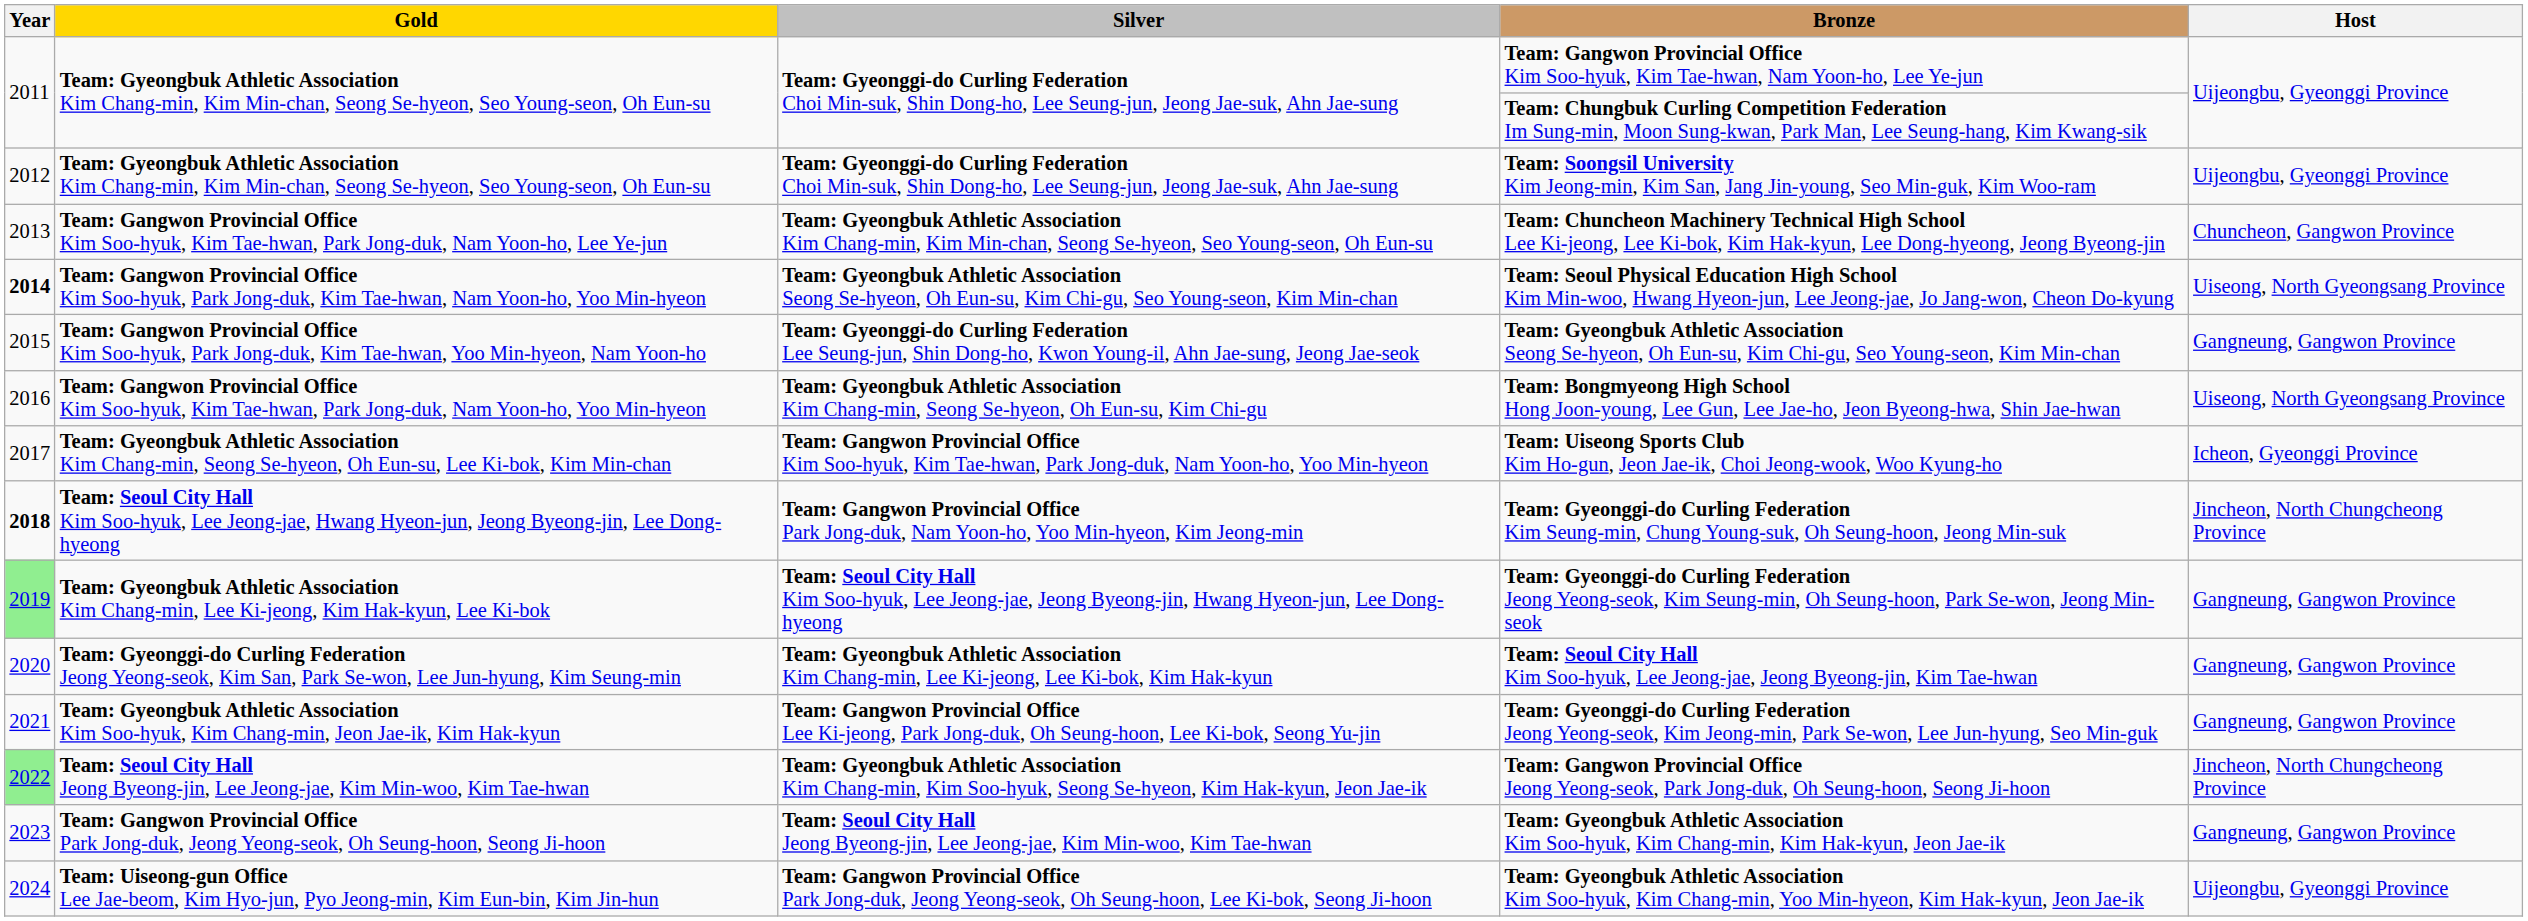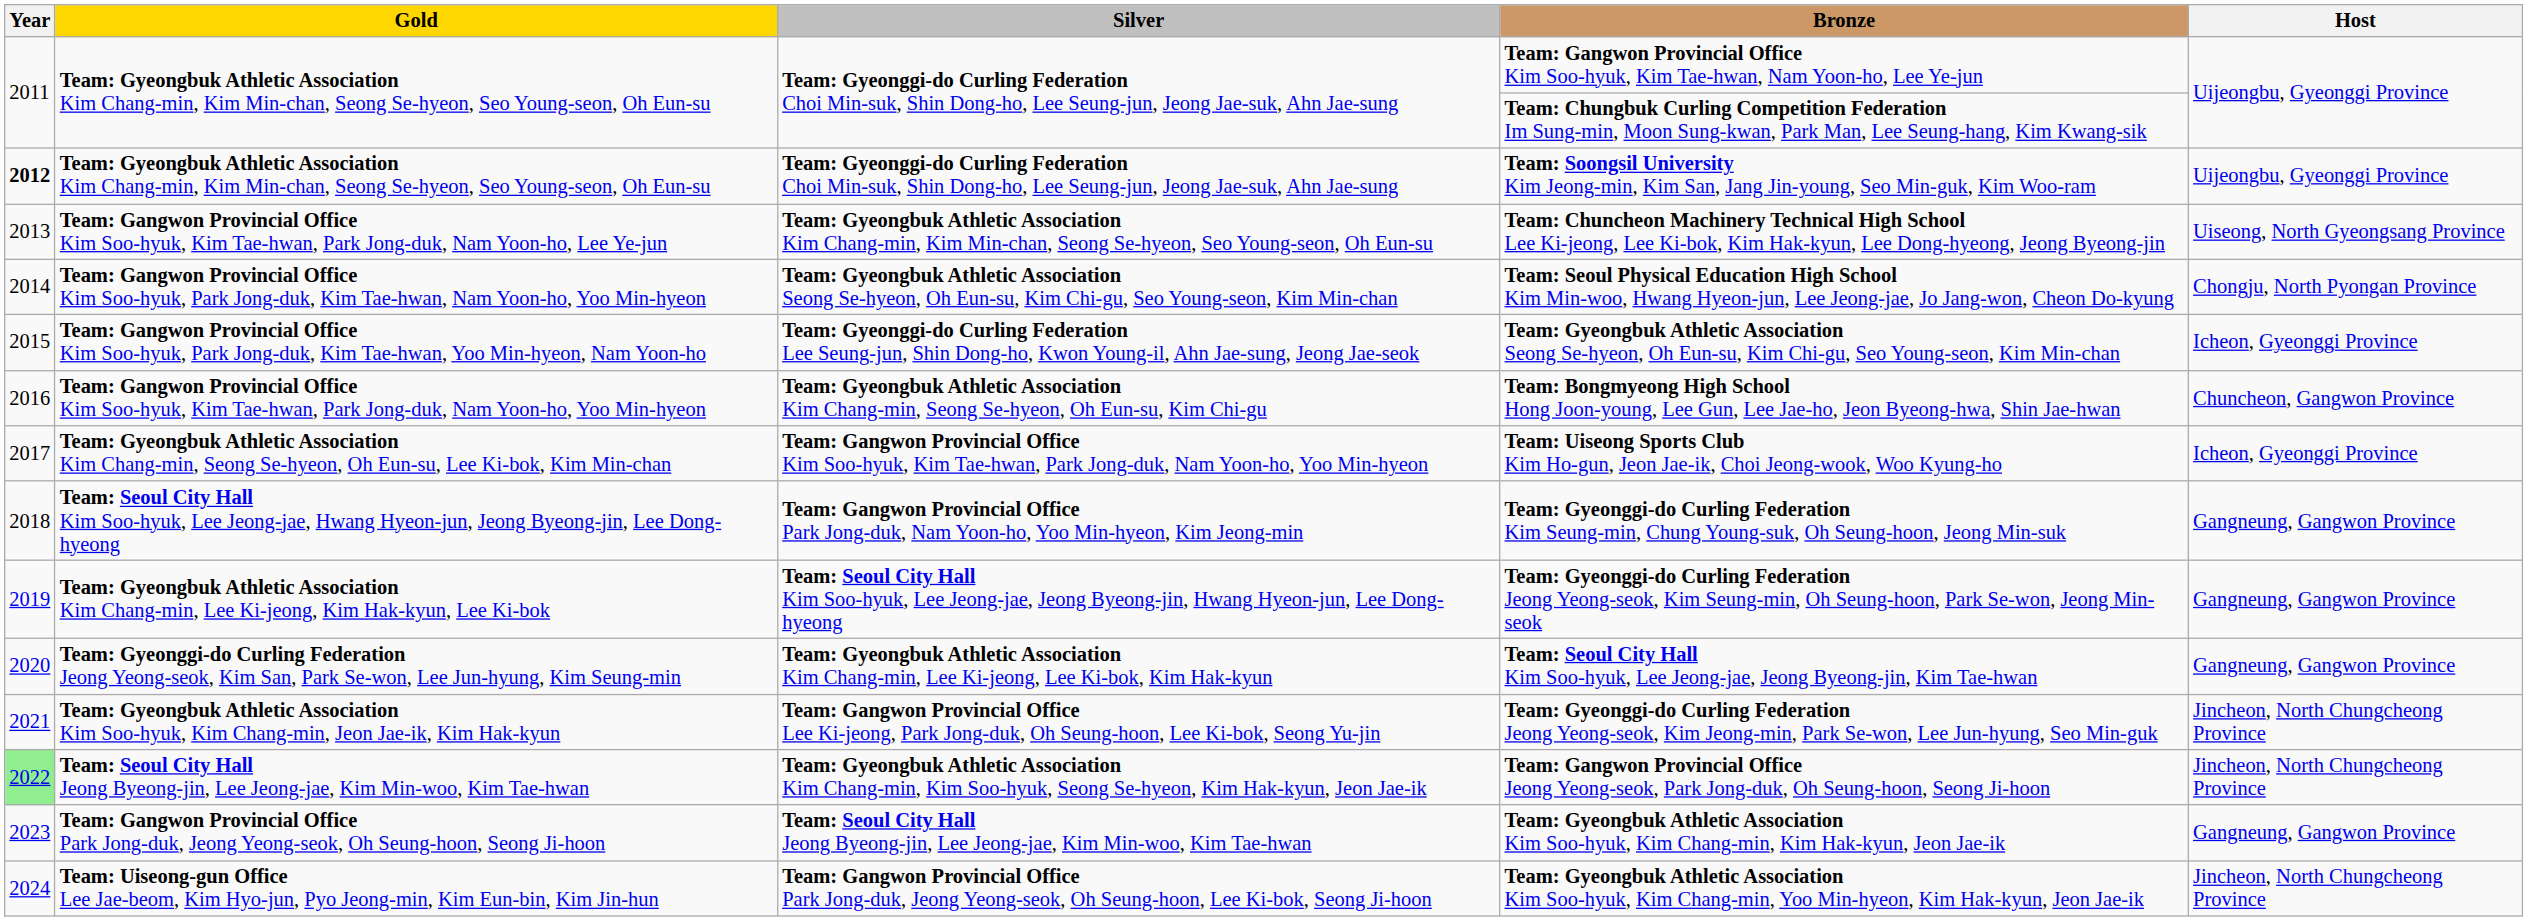(30, 175) normal -> (30, 175) bold
(2324, 231) Chuncheon, Gangwon Province -> (2349, 231) Uiseong, North Gyeongsang Province
(30, 286) bold -> (30, 286) normal
(2349, 286) Uiseong, North Gyeongsang Province -> (2335, 286) Chongju, North Pyongan Province
(2324, 342) Gangneung, Gangwon Province -> (2305, 342) Icheon, Gyeonggi Province
(2349, 397) Uiseong, North Gyeongsang Province -> (2324, 397) Chuncheon, Gangwon Province
(30, 520) bold -> (30, 520) normal
(2318, 520) Jincheon, North Chungcheong Province -> (2324, 520) Gangneung, Gangwon Province
(30, 598) lightgreen background -> (30, 598) no background
(2324, 721) Gangneung, Gangwon Province -> (2318, 721) Jincheon, North Chungcheong Province
(2321, 888) Uijeongbu, Gyeonggi Province -> (2318, 888) Jincheon, North Chungcheong Province
